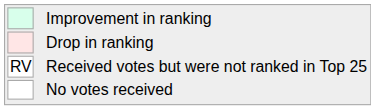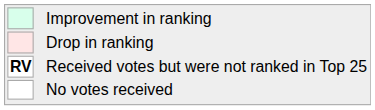(21, 67) normal -> (21, 67) bold
